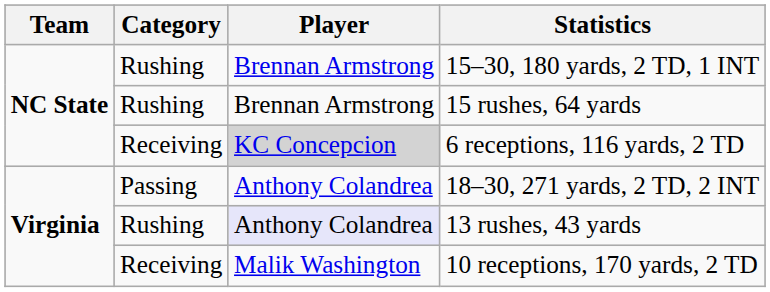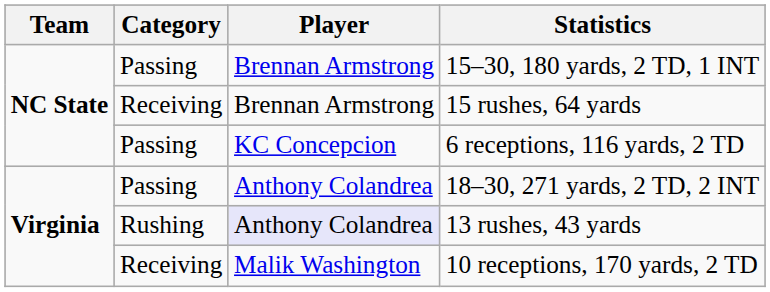(162, 64) Rushing -> (159, 64) Passing
(162, 105) Rushing -> (171, 105) Receiving
(171, 145) Receiving -> (159, 145) Passing
(315, 145) lightgrey background -> (315, 145) no background
